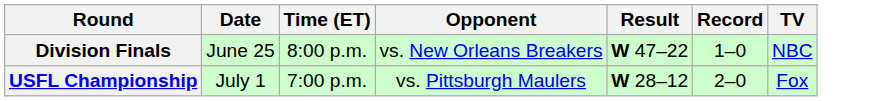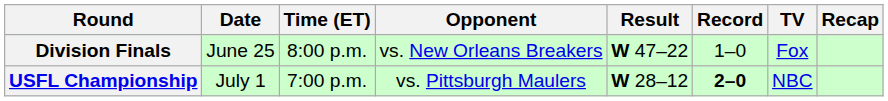+ column: (850, 19)
(792, 50) NBC -> (792, 50) Fox
(730, 80) normal -> (730, 80) bold
(792, 80) Fox -> (792, 80) NBC
